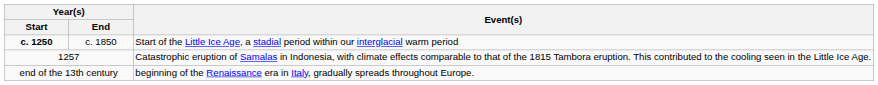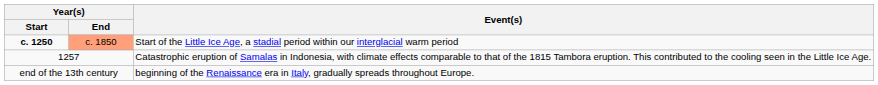(101, 42) no background -> (101, 42) lightsalmon background
